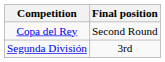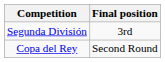rows swapped: (47, 48) <-> (47, 31)
